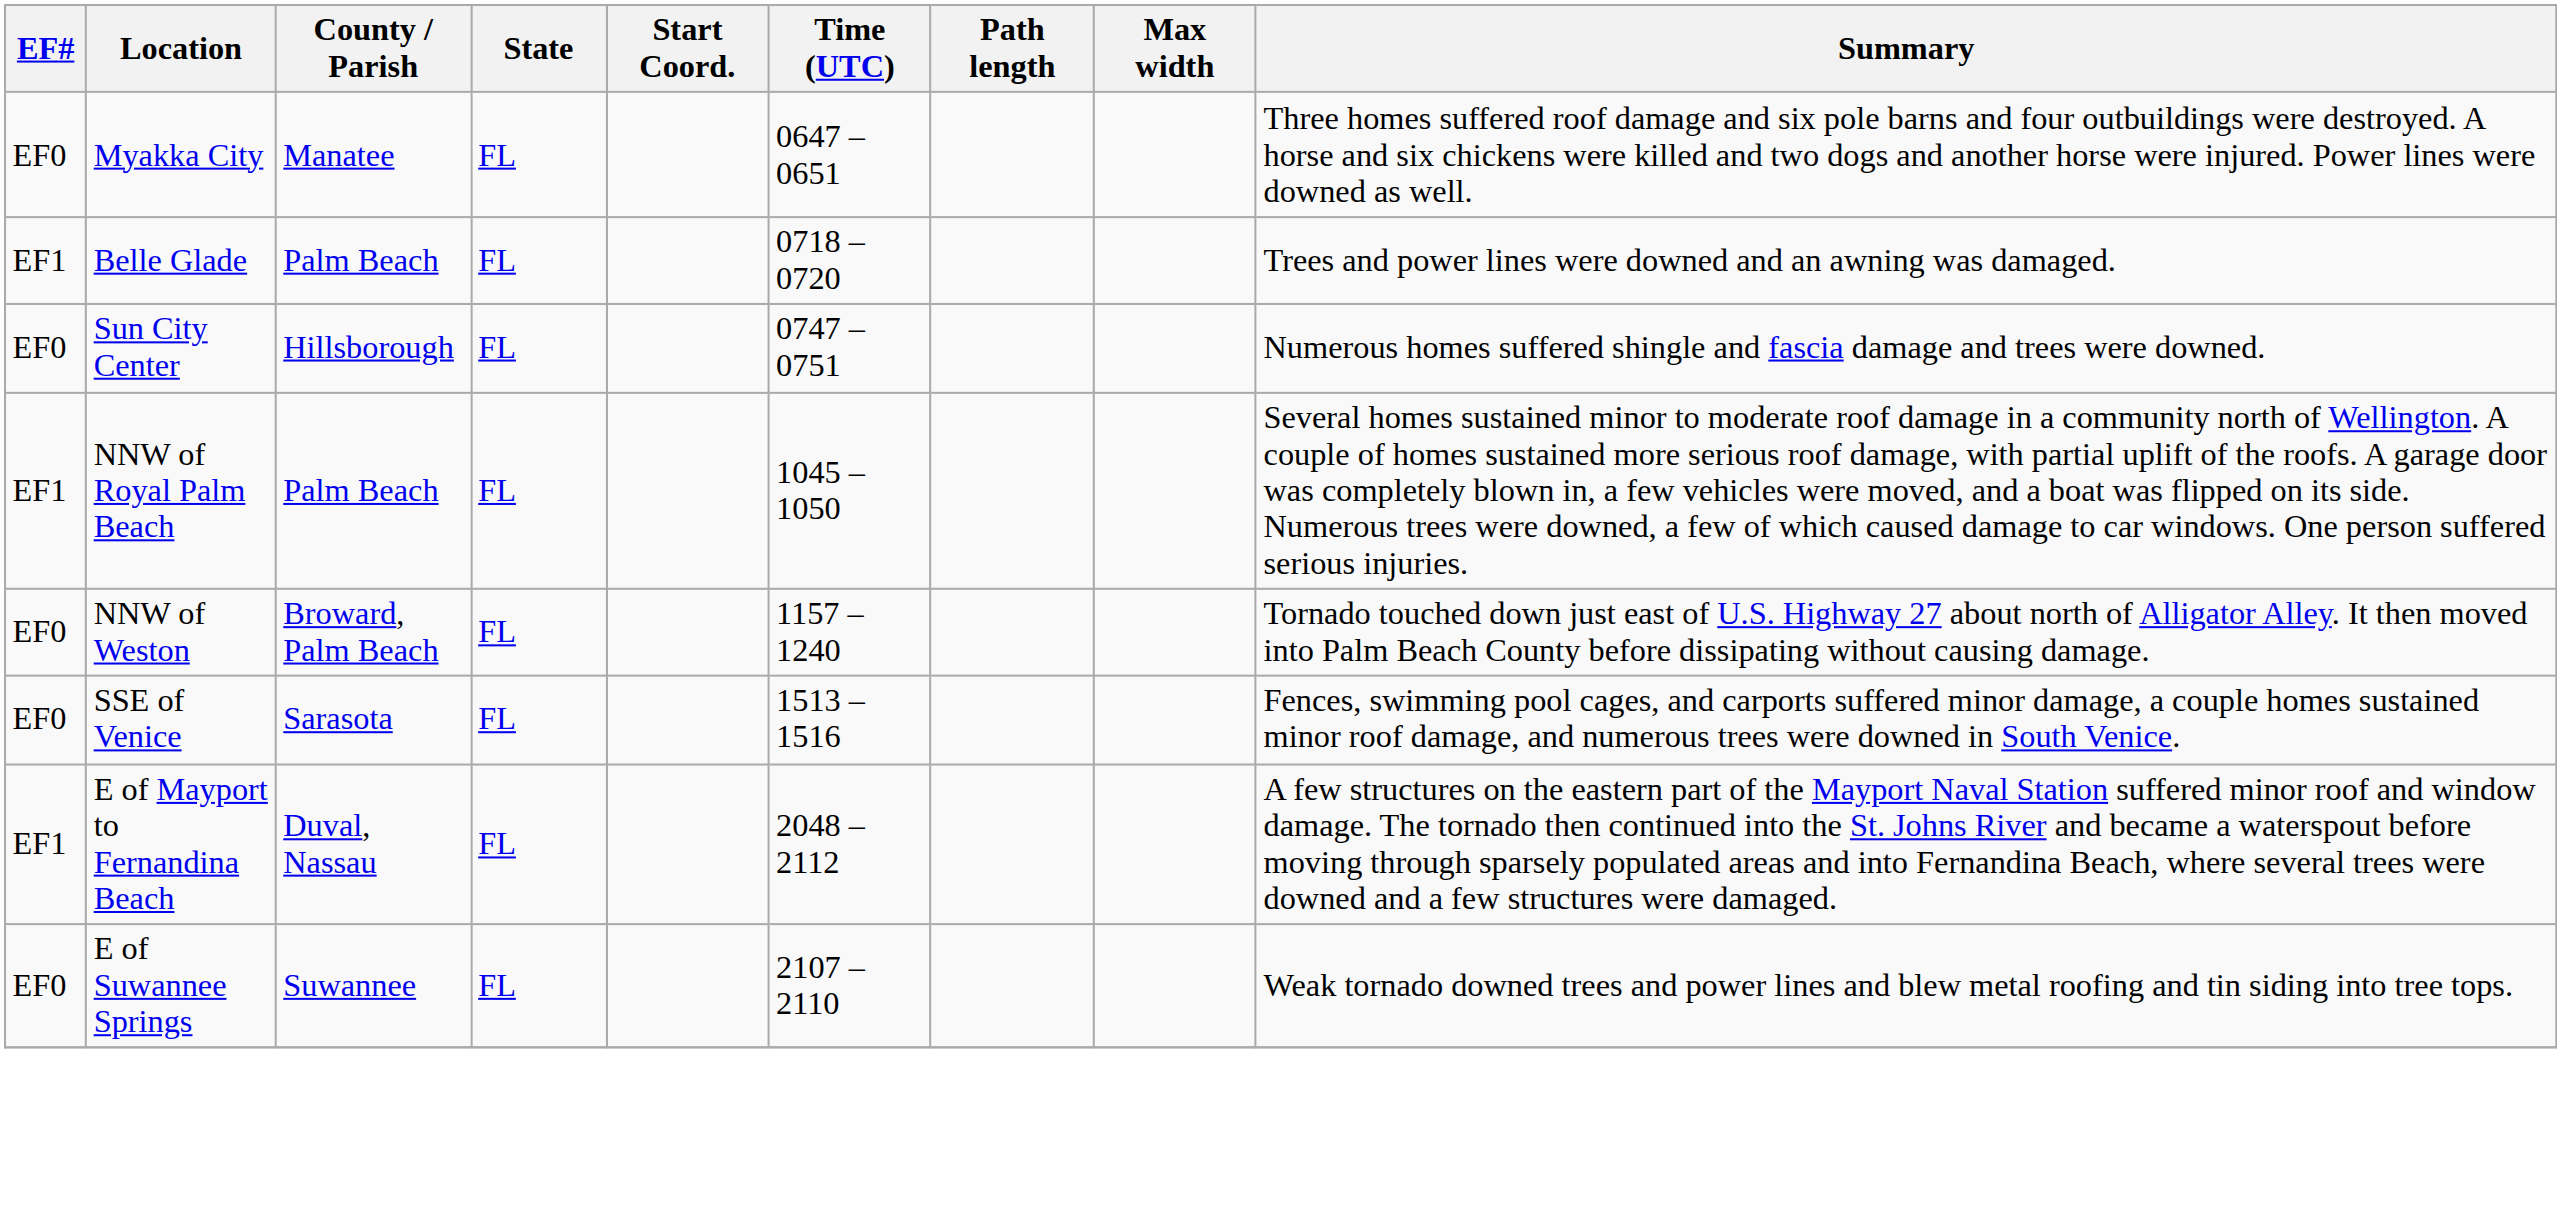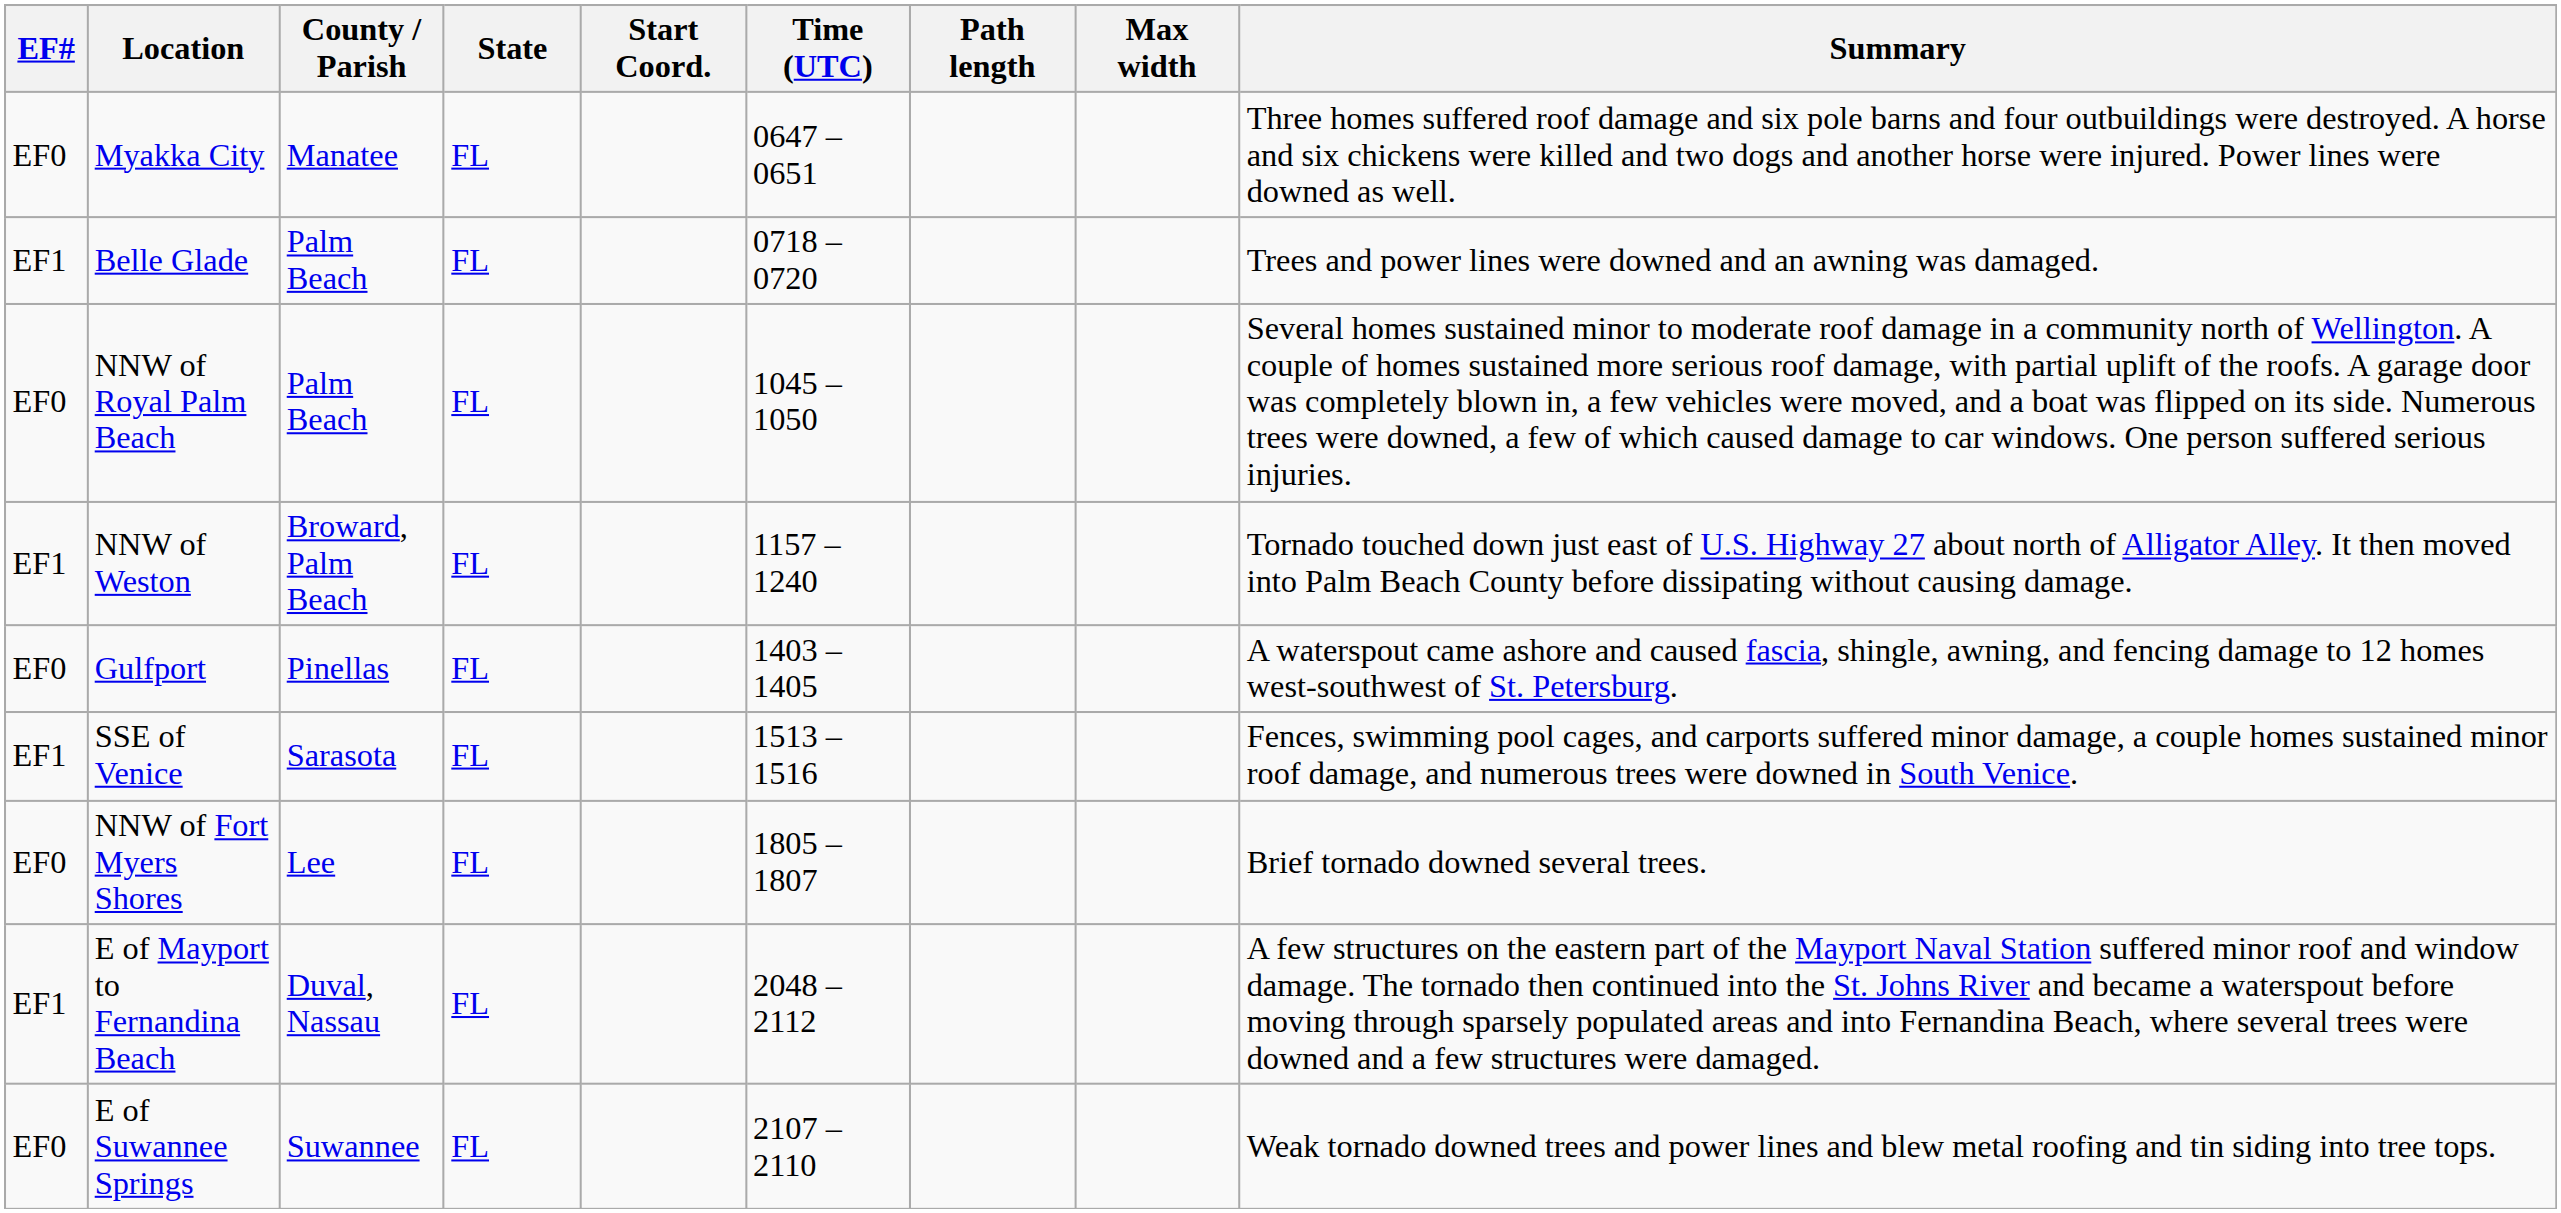- row: (151, 347)
(39, 489) EF1 -> (39, 402) EF0
(39, 631) EF0 -> (39, 562) EF1
+ row: (150, 668)
(39, 719) EF0 -> (39, 755) EF1
+ row: (181, 861)
